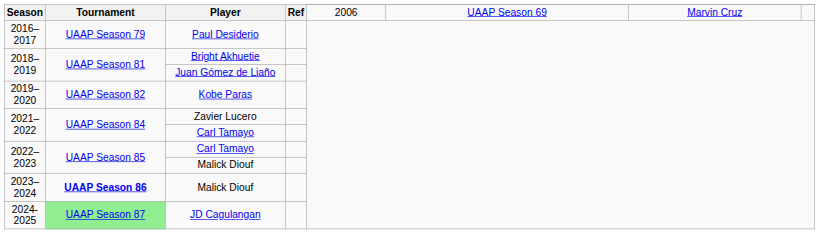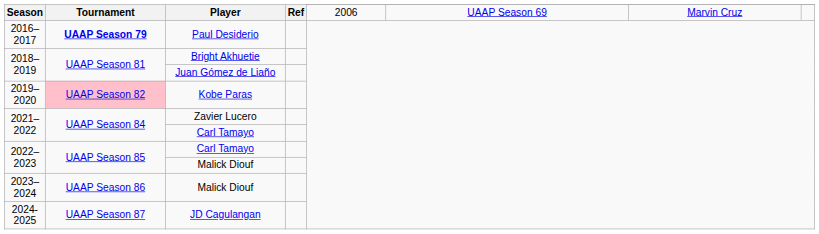(105, 34) normal -> (105, 34) bold
(105, 94) no background -> (105, 94) pink background
(105, 187) bold -> (105, 187) normal
(105, 215) lightgreen background -> (105, 215) no background
